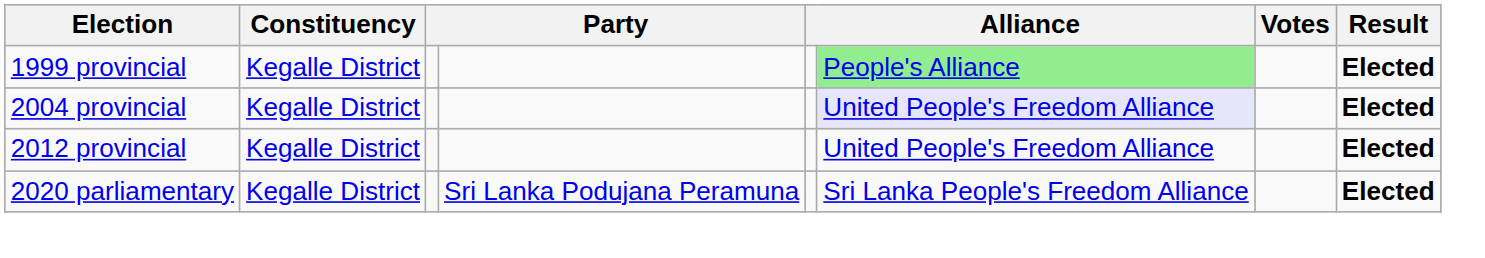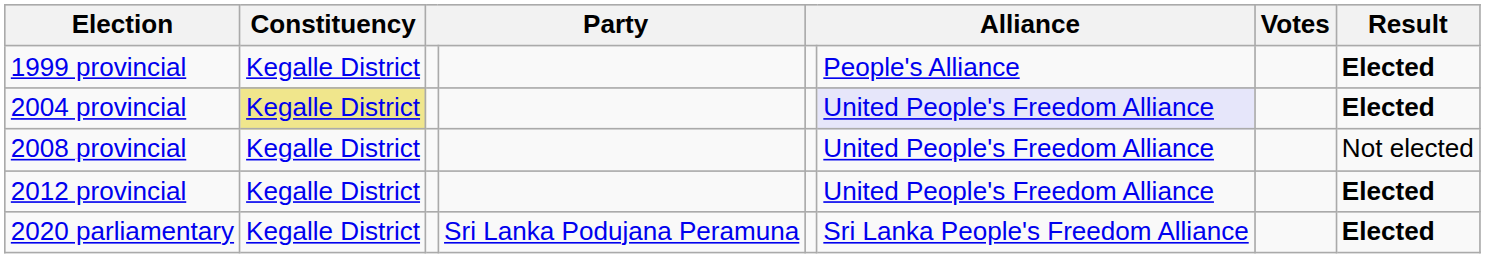(922, 66) lightgreen background -> (922, 66) no background
(333, 107) no background -> (333, 107) khaki background
+ row: (99, 149)
